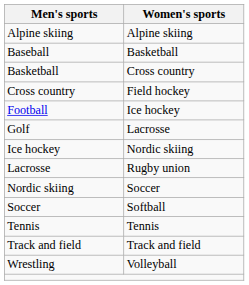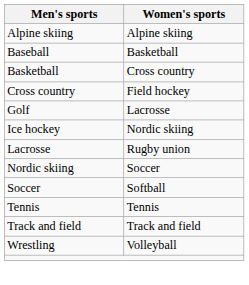- row: (27, 110)
